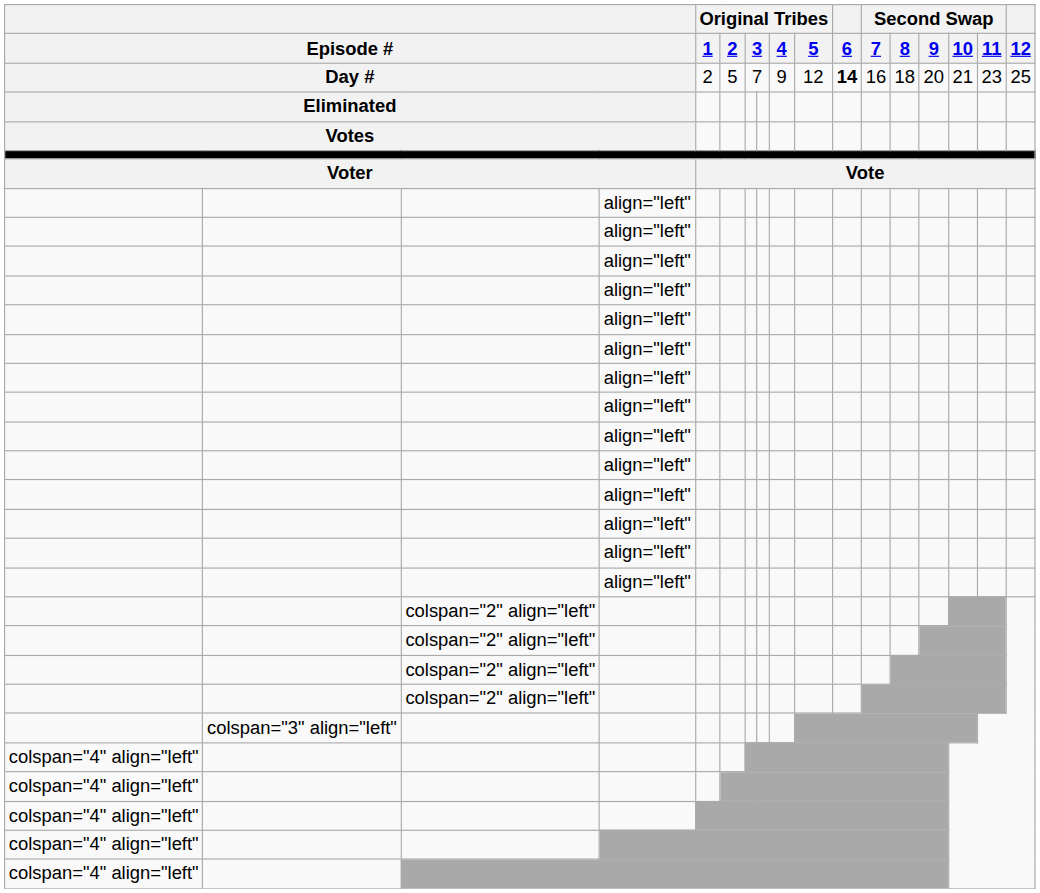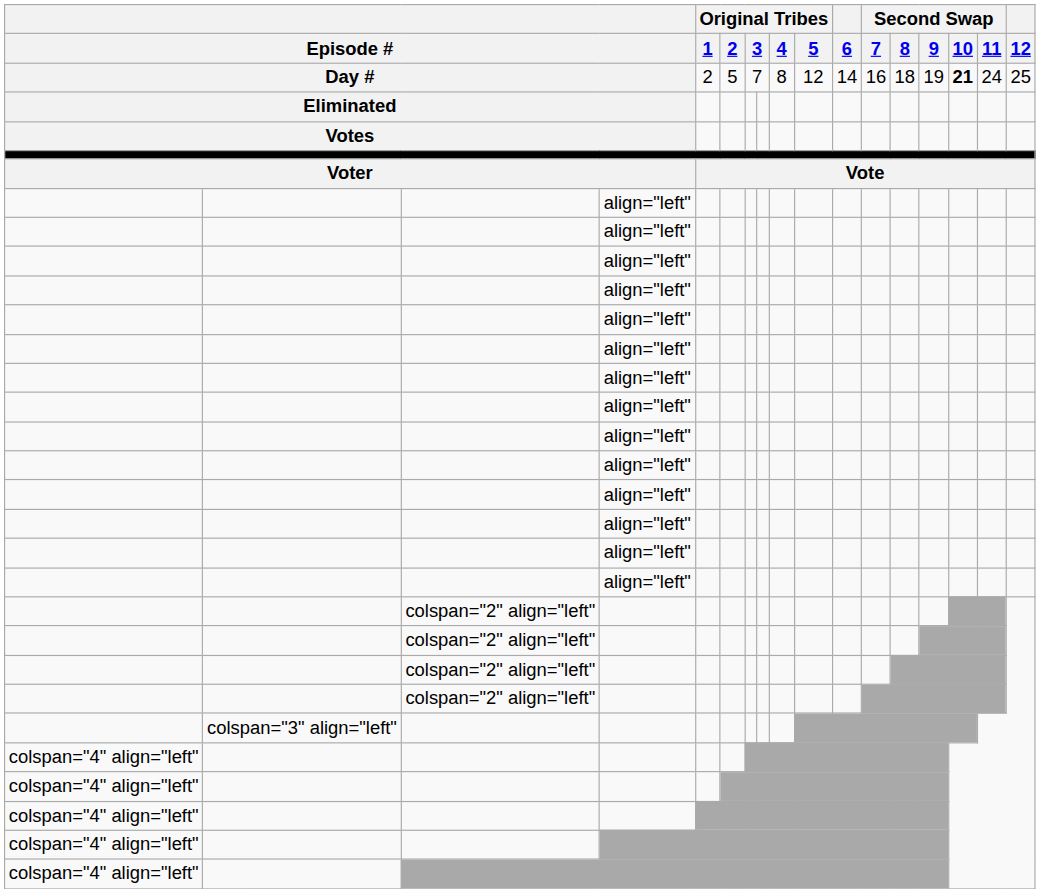(782, 77) 9 -> (782, 77) 8
(847, 77) bold -> (847, 77) normal
(934, 77) 20 -> (934, 77) 19
(963, 77) normal -> (963, 77) bold
(992, 77) 23 -> (992, 77) 24
